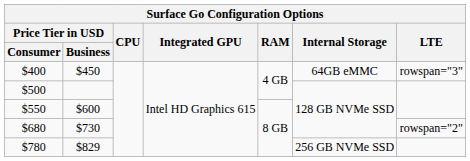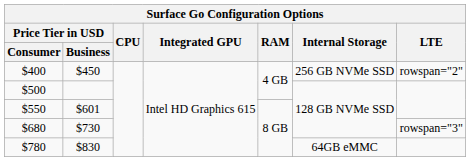(345, 71) 64GB eMMC -> (345, 71) 256 GB NVMe SSD
(431, 71) rowspan="3" -> (431, 71) rowspan="2"
(88, 109) $600 -> (88, 109) $601
(431, 128) rowspan="2" -> (431, 128) rowspan="3"
(88, 147) $829 -> (88, 147) $830
(345, 147) 256 GB NVMe SSD -> (345, 147) 64GB eMMC
